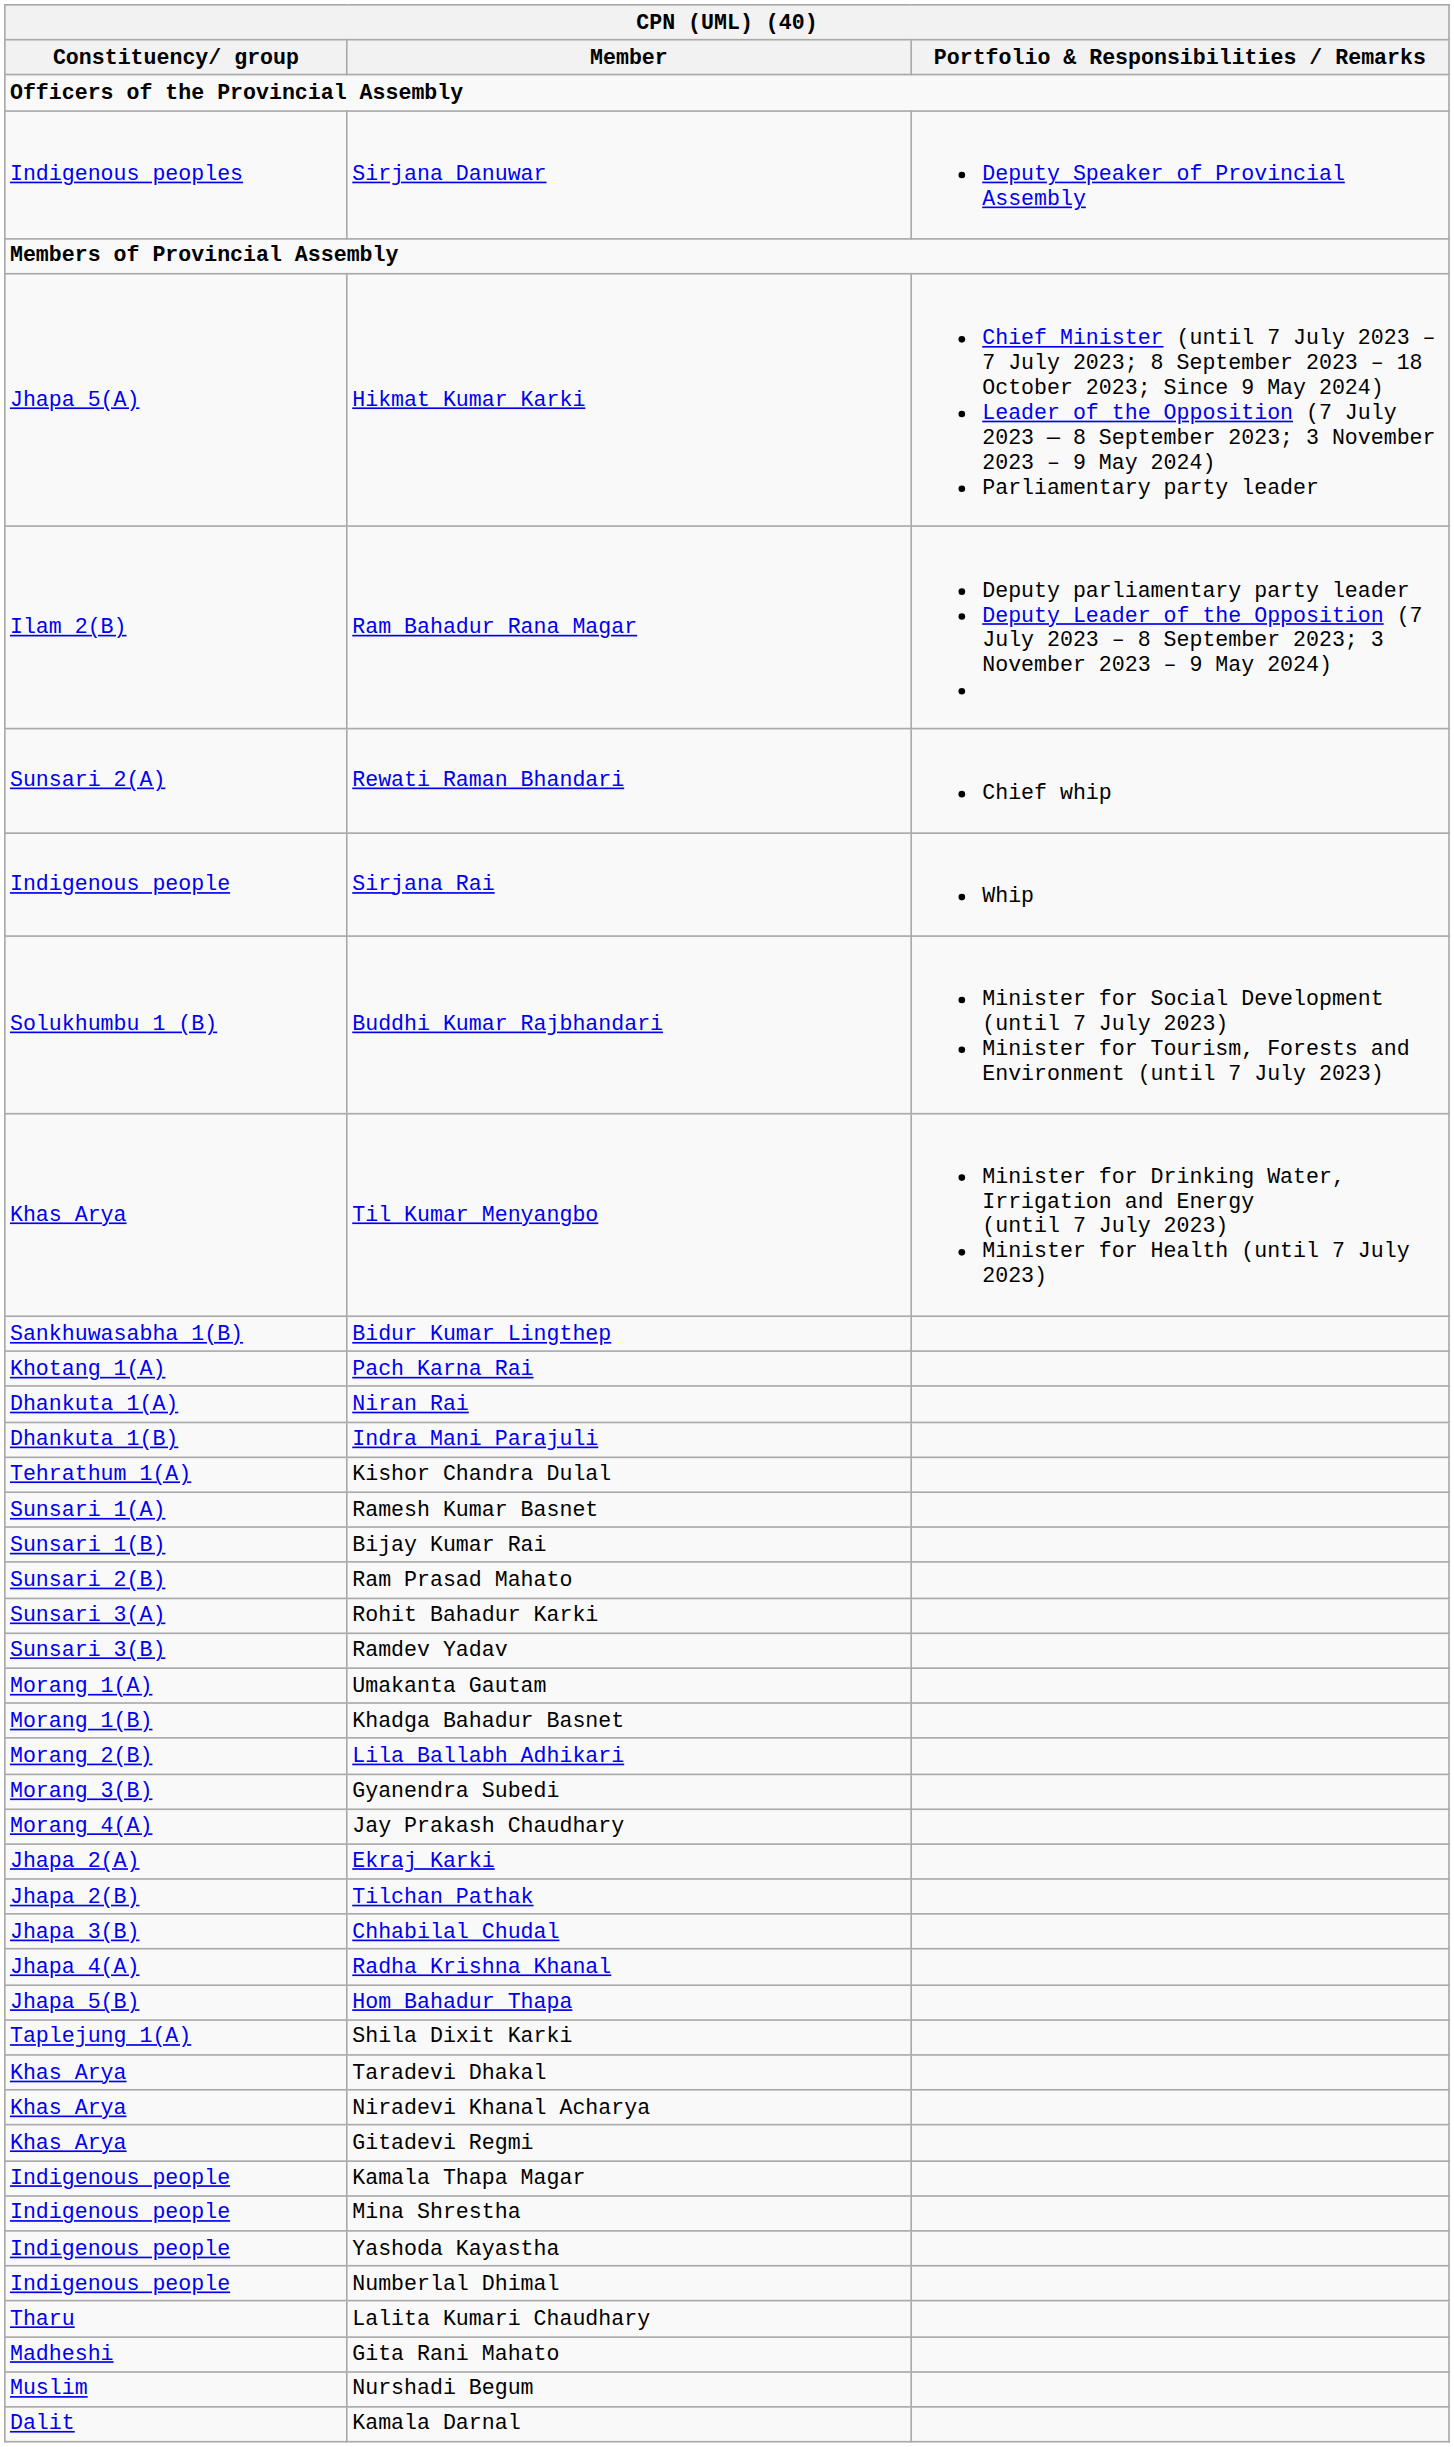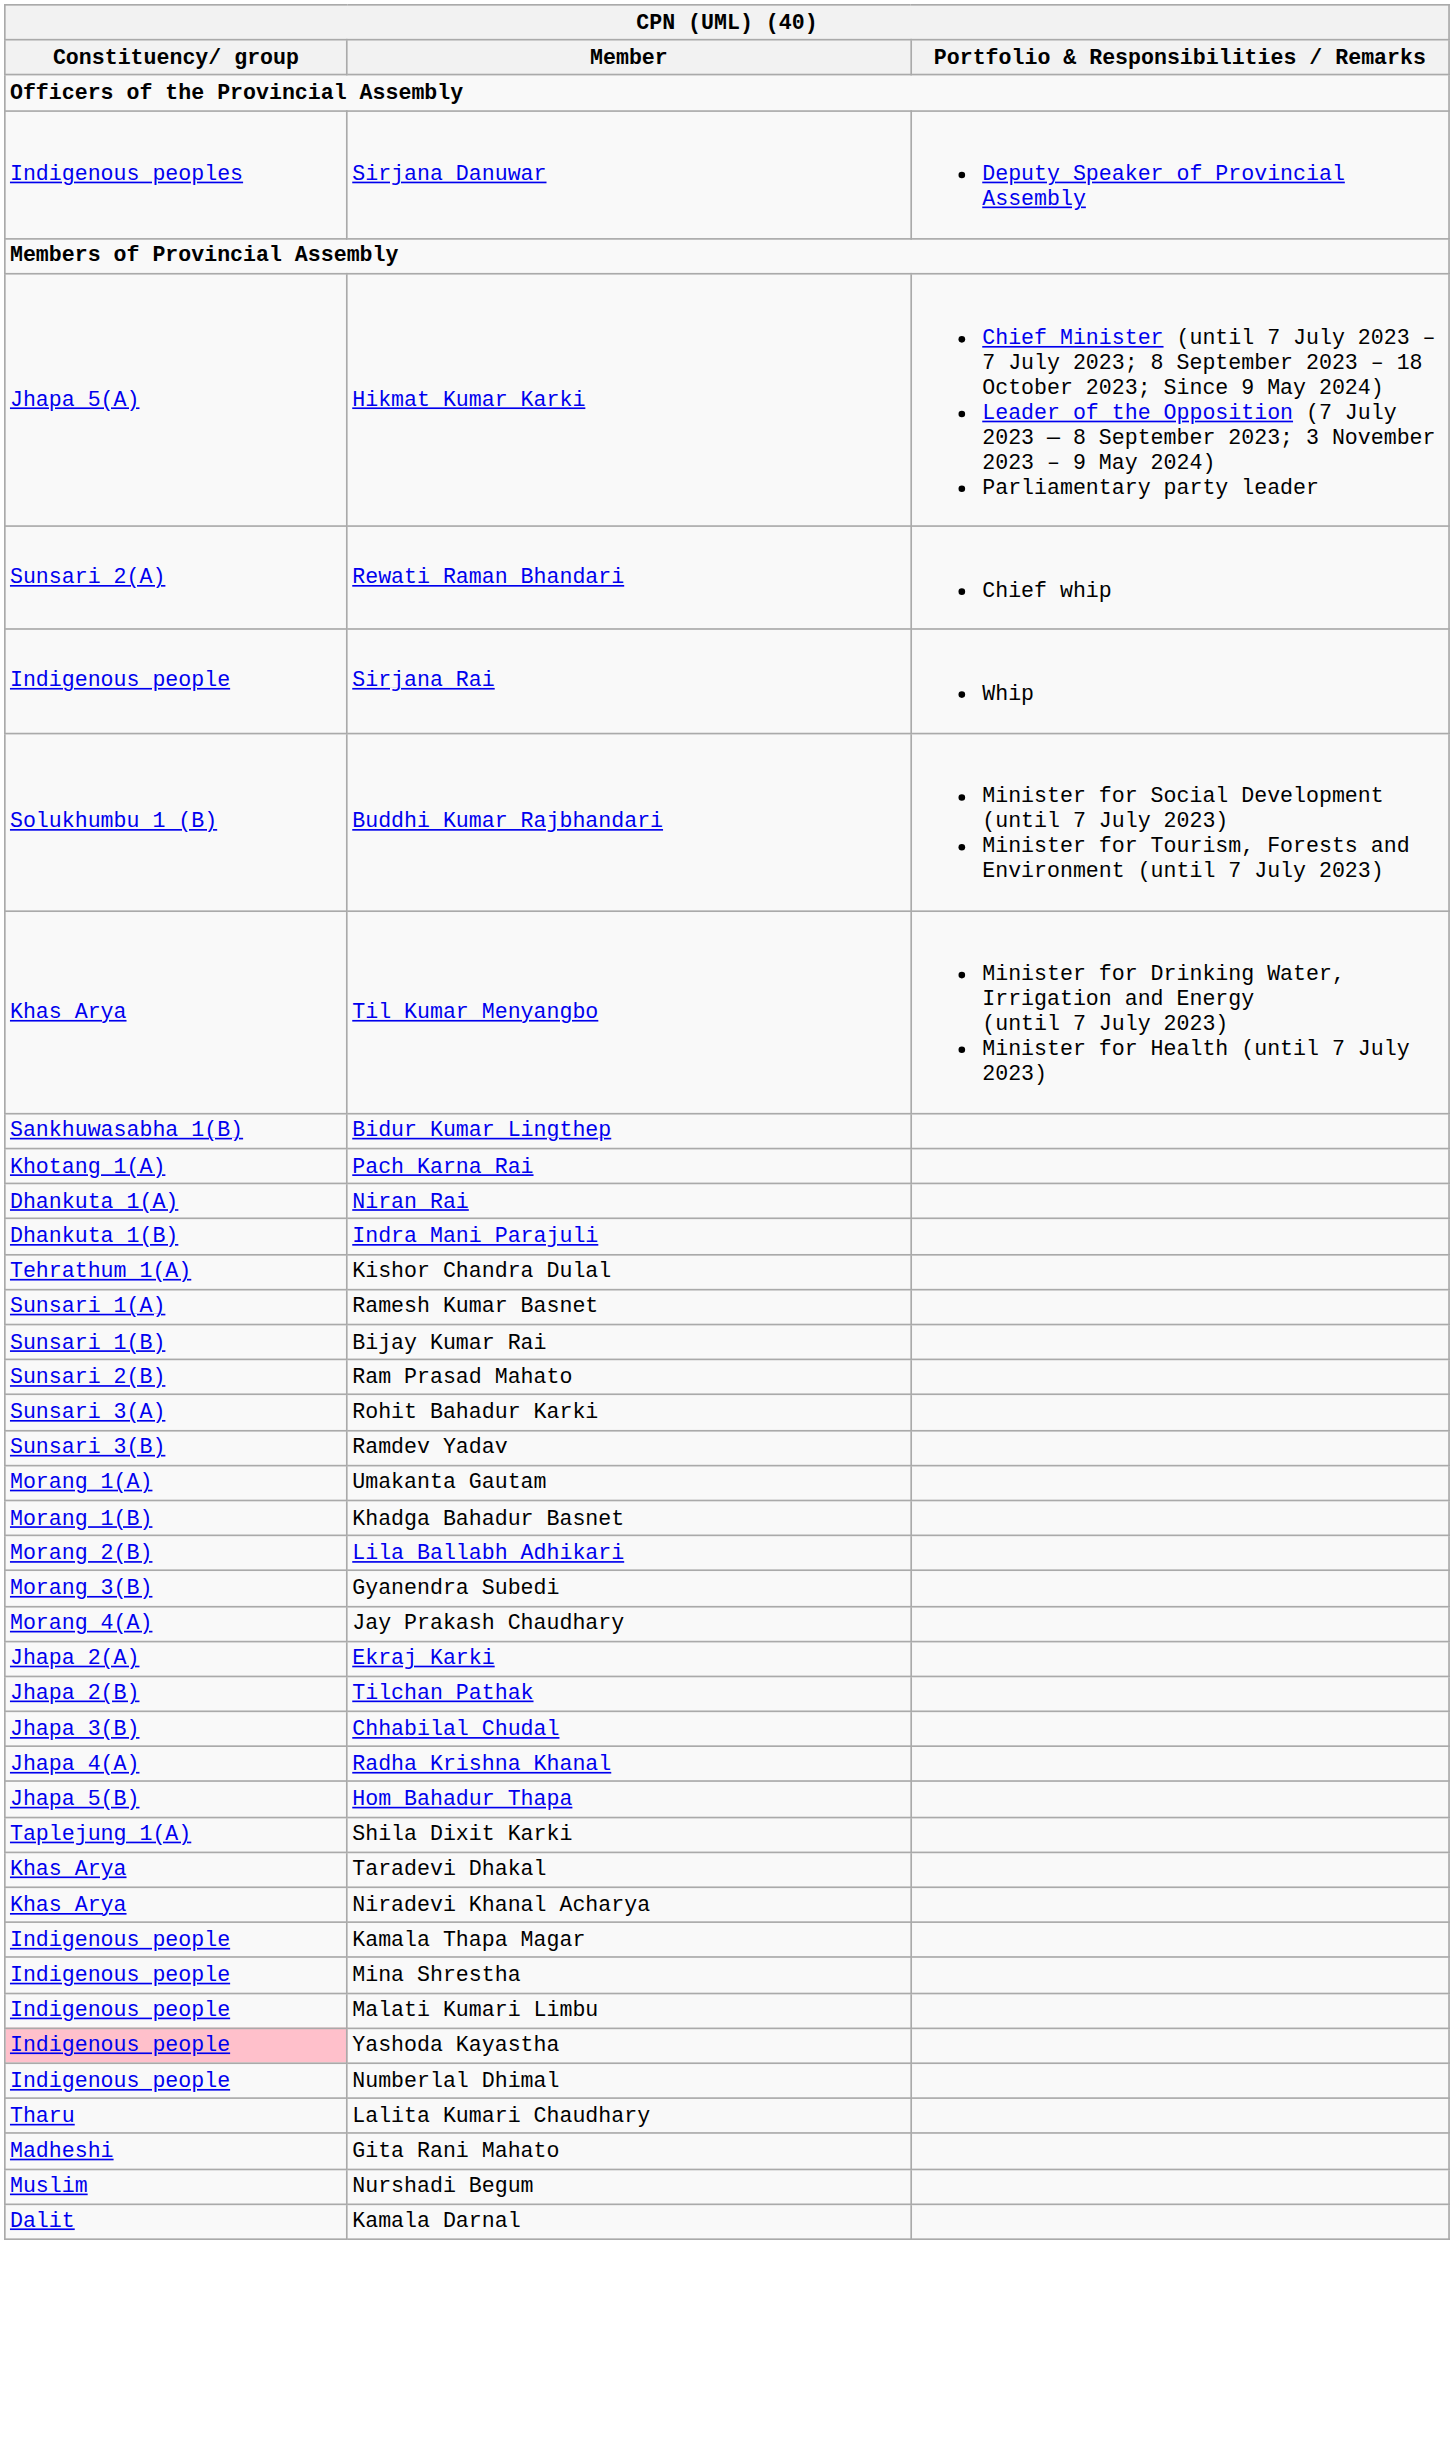- row: (495, 628)
- row: (443, 2143)
+ row: (475, 2010)
(120, 2248) no background -> (120, 2046) pink background
